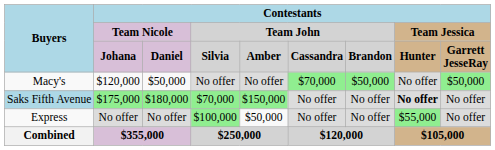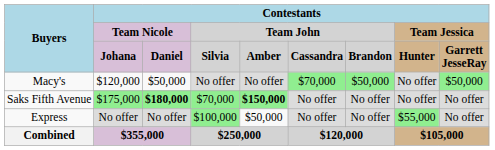(49, 99) lightblue background -> (49, 99) no background
(167, 99) normal -> (167, 99) bold
(264, 99) normal -> (264, 99) bold
(418, 99) bold -> (417, 99) normal
